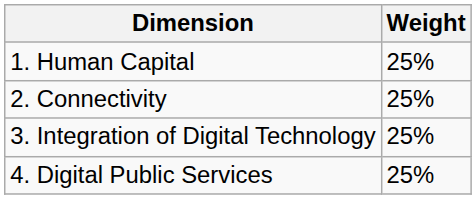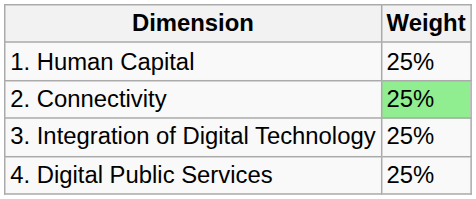(410, 99) no background -> (410, 99) lightgreen background
